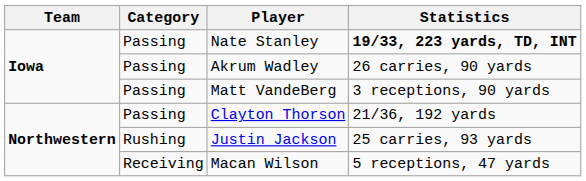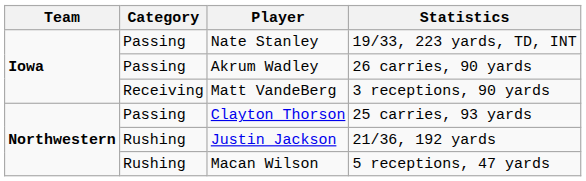(465, 42) bold -> (465, 42) normal
(154, 91) Passing -> (163, 91) Receiving
(424, 115) 21/36, 192 yards -> (442, 115) 25 carries, 93 yards
(442, 140) 25 carries, 93 yards -> (424, 140) 21/36, 192 yards
(163, 164) Receiving -> (154, 164) Rushing
